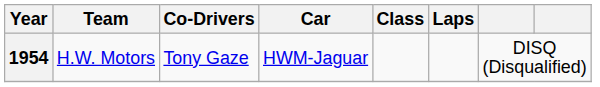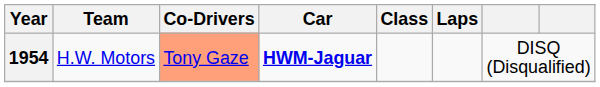(206, 57) no background -> (206, 57) lightsalmon background
(316, 57) normal -> (318, 57) bold
